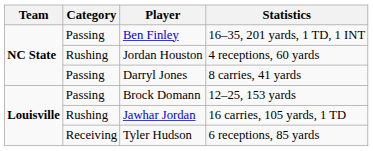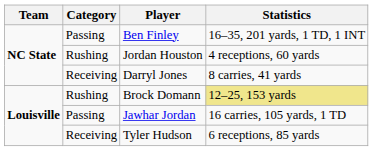(85, 75) Passing -> (91, 75) Receiving
(85, 95) Passing -> (87, 95) Rushing
(252, 95) no background -> (252, 95) khaki background
(87, 115) Rushing -> (85, 115) Passing
